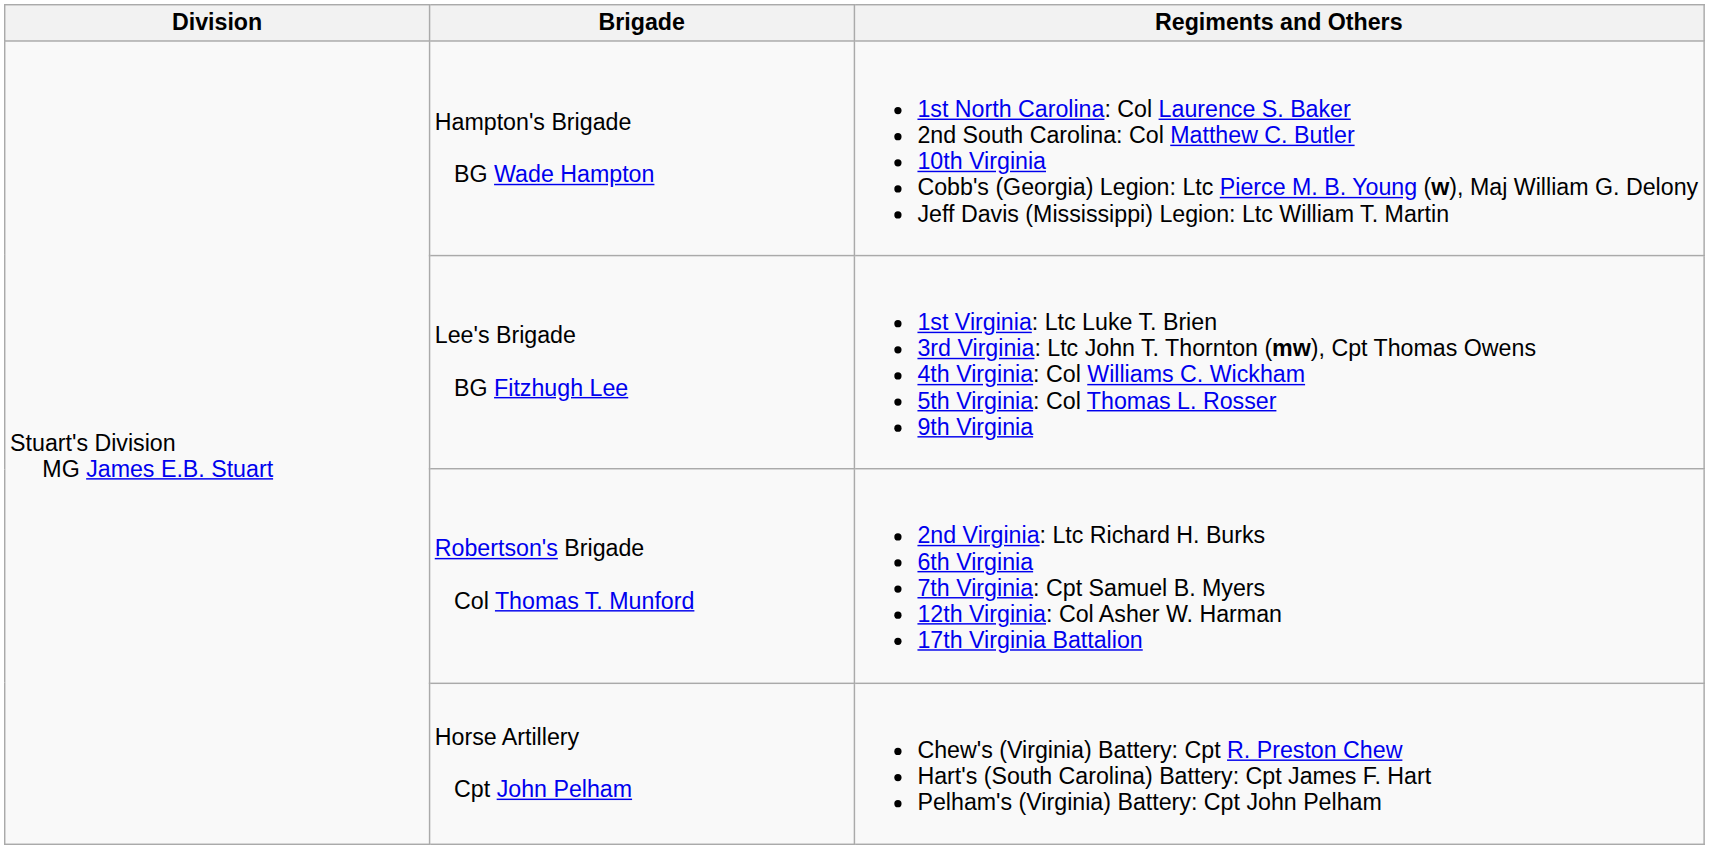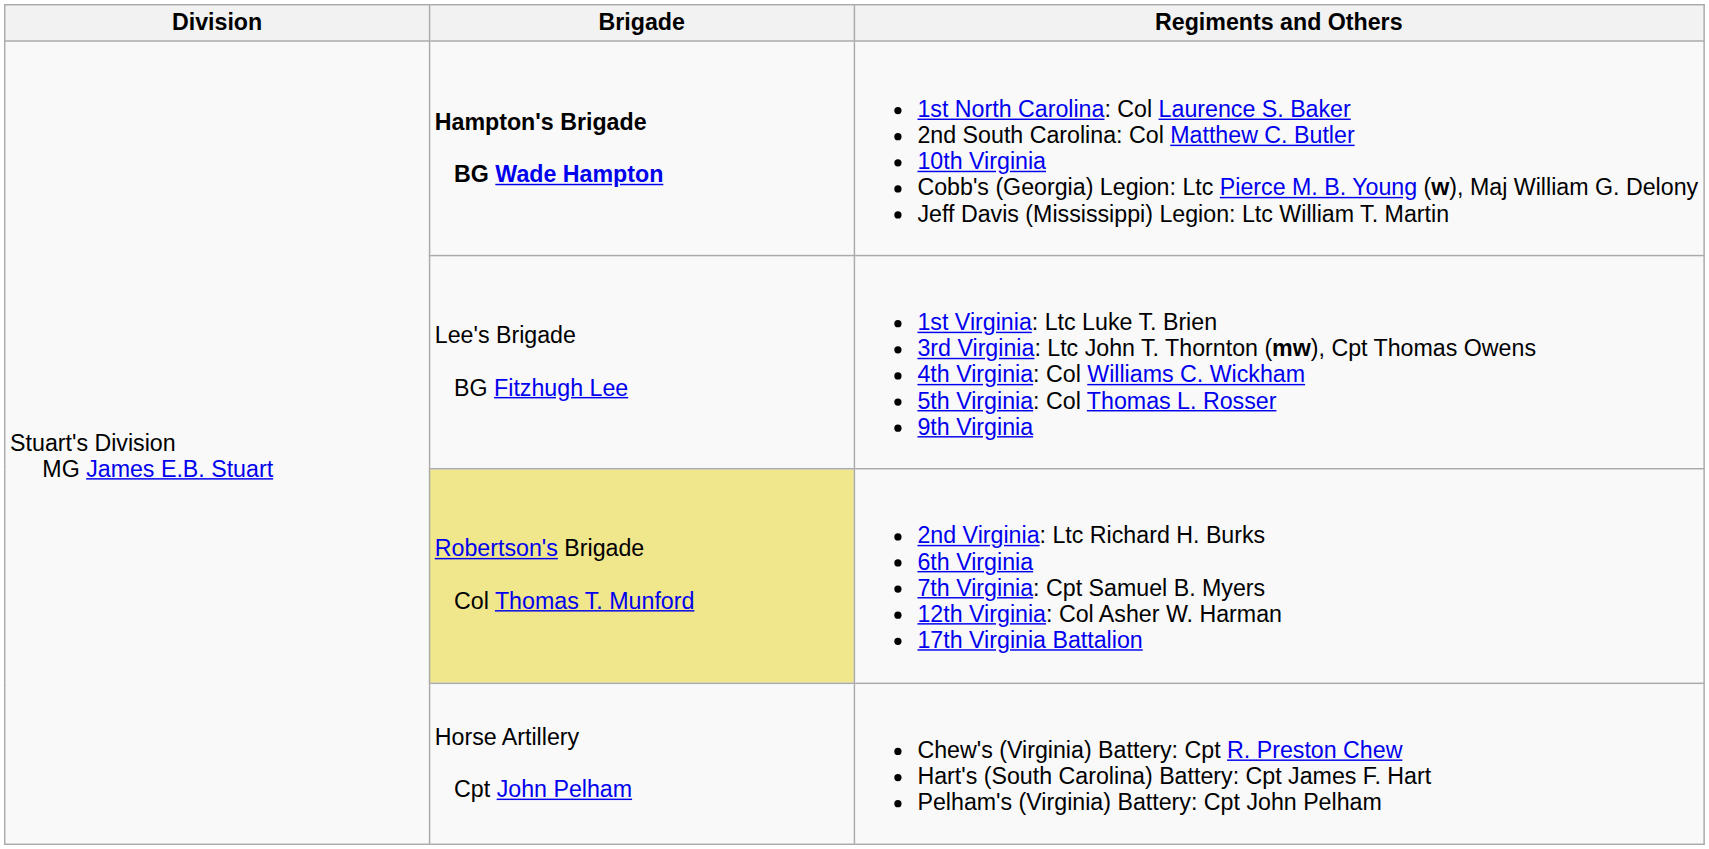(545, 148) normal -> (549, 148) bold
(565, 575) no background -> (565, 575) khaki background
